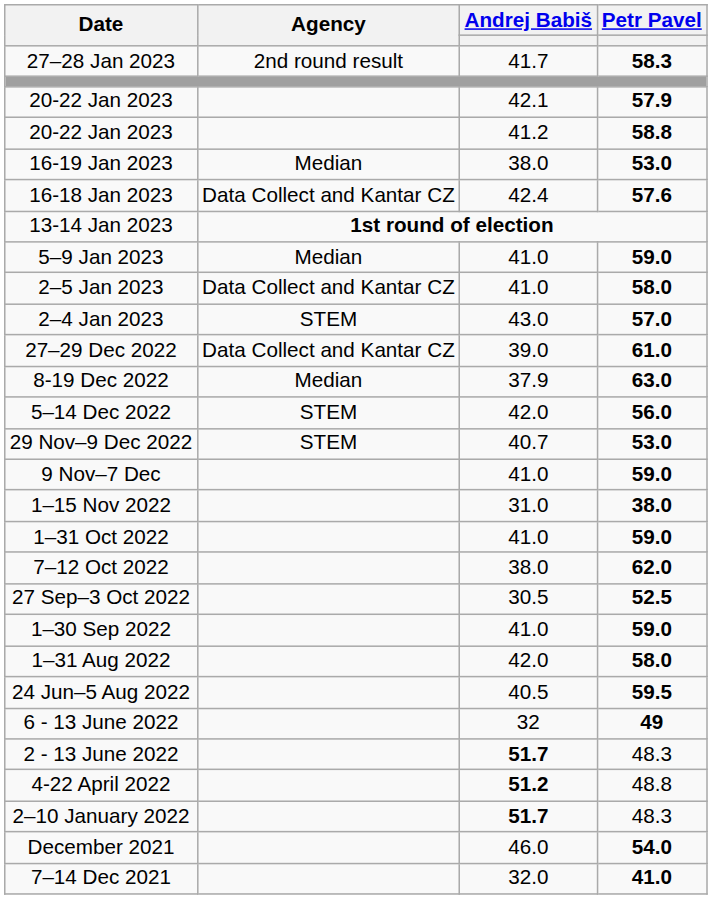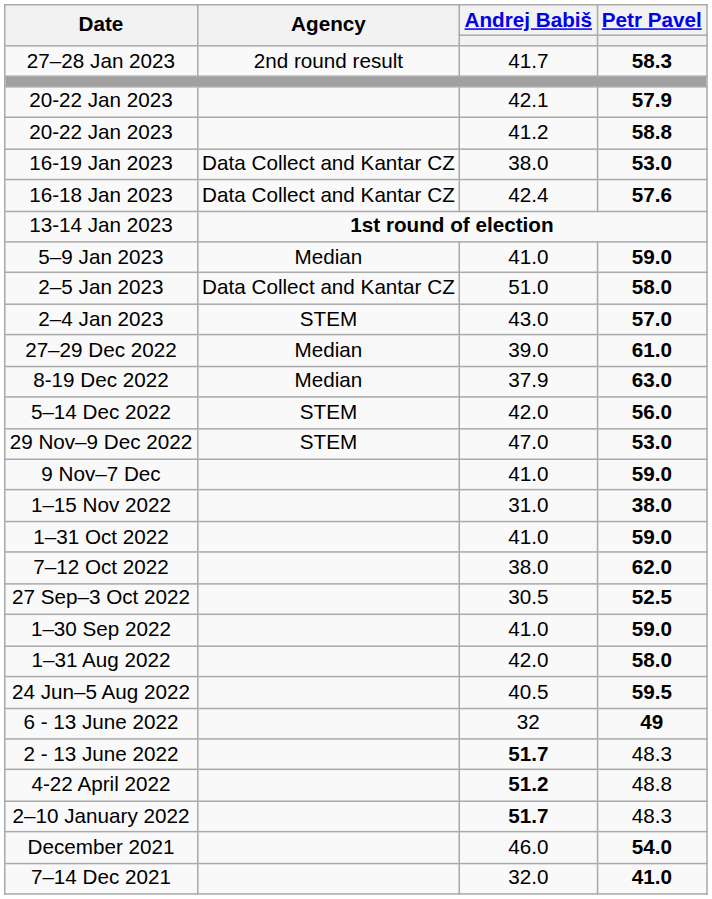(328, 163) Median -> (328, 163) Data Collect and Kantar CZ
(528, 287) 41.0 -> (528, 287) 51.0
(328, 349) Data Collect and Kantar CZ -> (328, 349) Median
(528, 443) 40.7 -> (528, 443) 47.0
